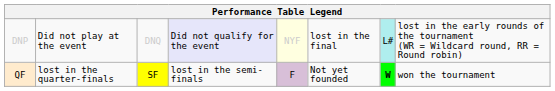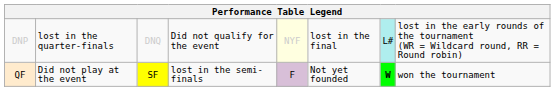(79, 41) Did not play at the event -> (76, 41) lost in the quarter-finals
(222, 41) lavender background -> (222, 41) no background
(76, 75) lost in the quarter-finals -> (79, 75) Did not play at the event
